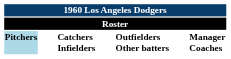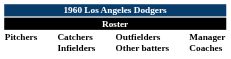(21, 37) lightblue background -> (21, 37) no background
